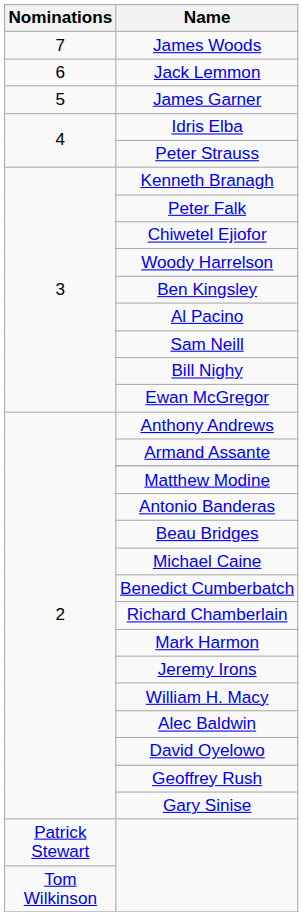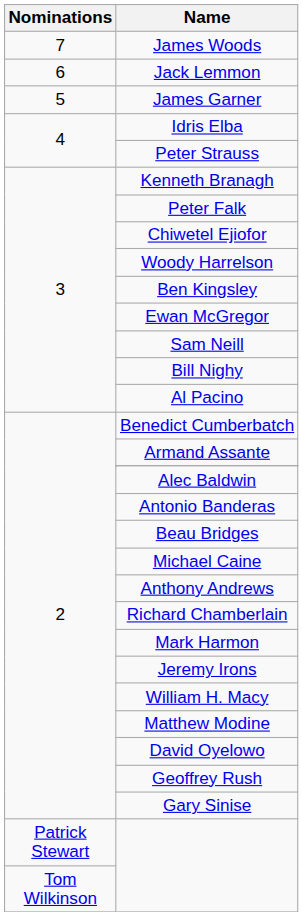(207, 316) Al Pacino -> (207, 316) Ewan McGregor
(207, 398) Ewan McGregor -> (207, 398) Al Pacino
(207, 425) Anthony Andrews -> (207, 425) Benedict Cumberbatch
(207, 479) Matthew Modine -> (207, 479) Alec Baldwin
(207, 588) Benedict Cumberbatch -> (207, 588) Anthony Andrews
(207, 724) Alec Baldwin -> (207, 724) Matthew Modine
